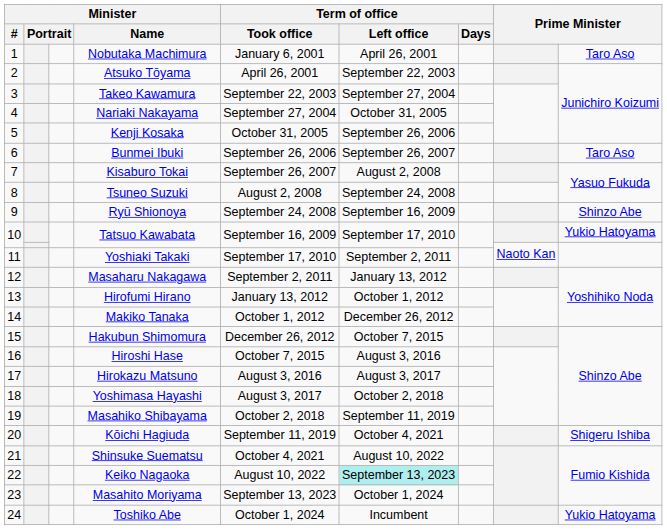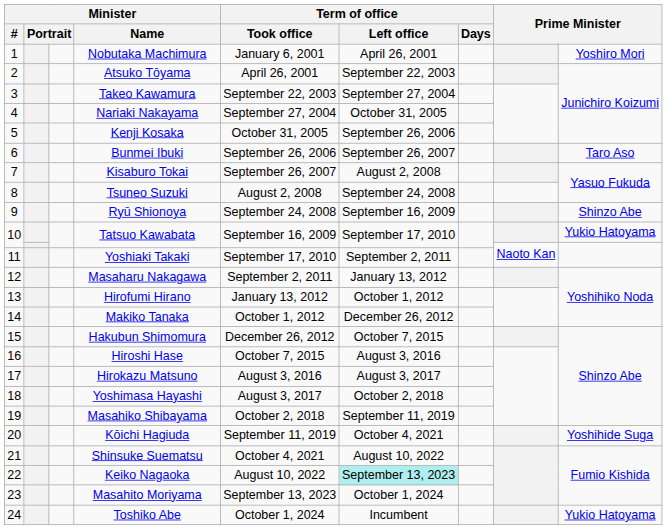(610, 53) Taro Aso -> (610, 53) Yoshiro Mori
(610, 435) Shigeru Ishiba -> (610, 435) Yoshihide Suga
